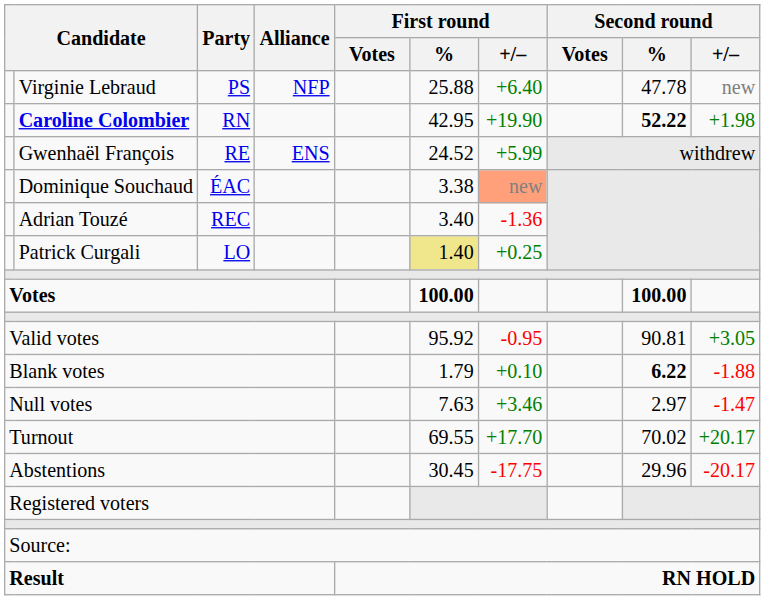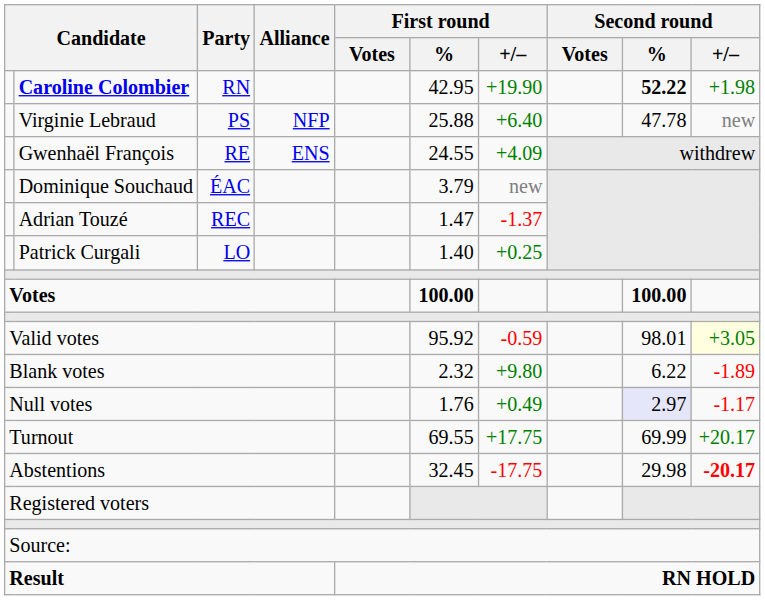rows swapped: (104, 120) <-> (87, 87)
(451, 153) 24.52 -> (451, 153) 24.55
(519, 153) +5.99 -> (519, 153) +4.09
(456, 186) 3.38 -> (456, 186) 3.79
(526, 186) lightsalmon background -> (526, 186) no background
(456, 219) 3.40 -> (456, 219) 1.47
(521, 219) -1.36 -> (521, 219) -1.37
(456, 252) khaki background -> (456, 252) no background
(521, 337) -0.95 -> (521, 337) -0.59
(664, 337) 90.81 -> (664, 337) 98.01
(732, 337) no background -> (732, 337) lightyellow background
(456, 370) 1.79 -> (456, 370) 2.32
(519, 370) +0.10 -> (519, 370) +9.80
(669, 370) bold -> (669, 370) normal
(734, 370) -1.88 -> (734, 370) -1.89
(456, 403) 7.63 -> (456, 403) 1.76
(519, 403) +3.46 -> (519, 403) +0.49
(669, 403) no background -> (669, 403) lavender background
(734, 403) -1.47 -> (734, 403) -1.17
(514, 436) +17.70 -> (514, 436) +17.75
(664, 436) 70.02 -> (664, 436) 69.99
(451, 469) 30.45 -> (451, 469) 32.45
(664, 469) 29.96 -> (664, 469) 29.98
(729, 469) normal -> (729, 469) bold
